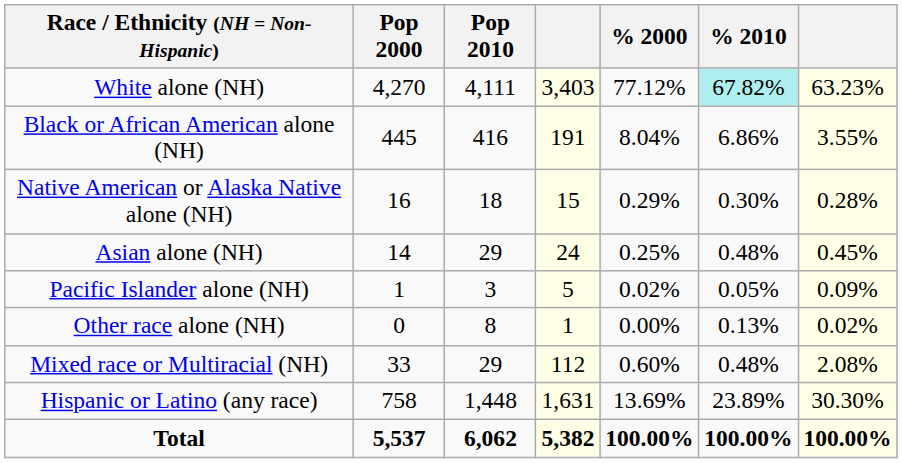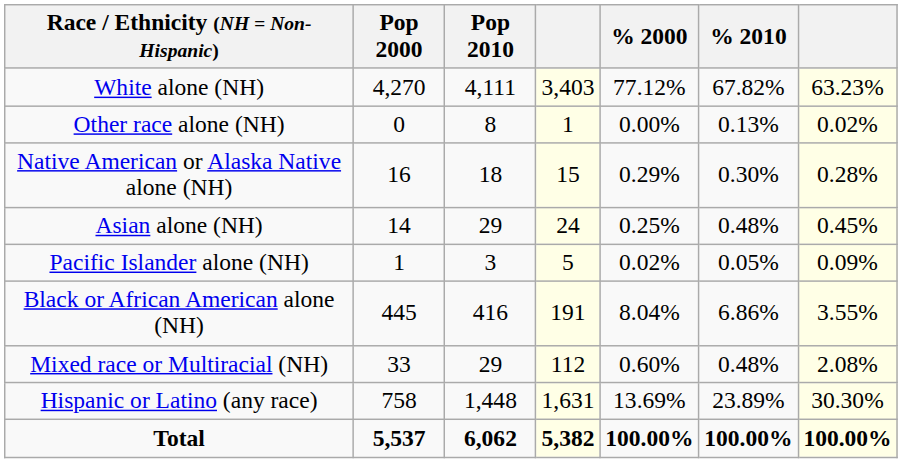(748, 86) paleturquoise background -> (748, 86) no background
rows swapped: (179, 137) <-> (179, 326)
